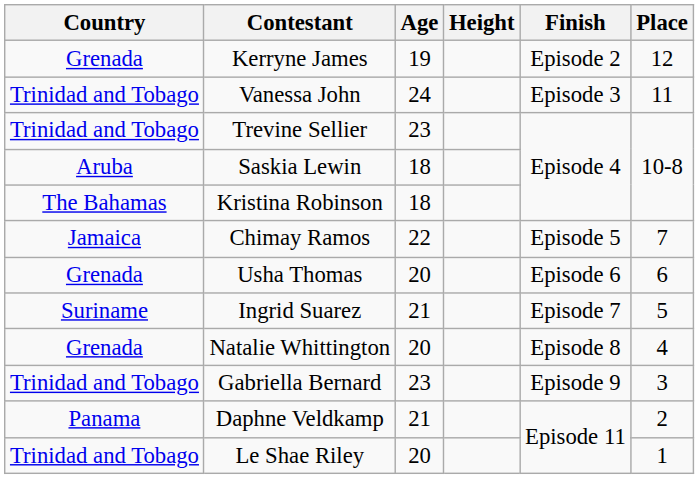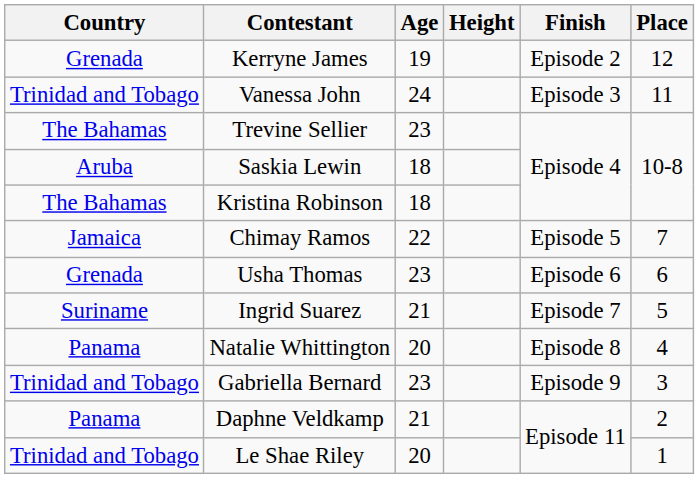(104, 130) Trinidad and Tobago -> (104, 130) The Bahamas
(420, 274) 20 -> (420, 274) 23
(104, 346) Grenada -> (104, 346) Panama
